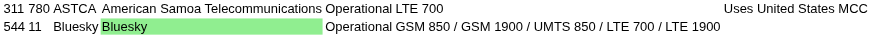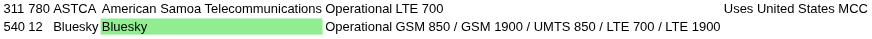(14, 26) 544 -> (14, 26) 540
(35, 26) 11 -> (36, 26) 12
